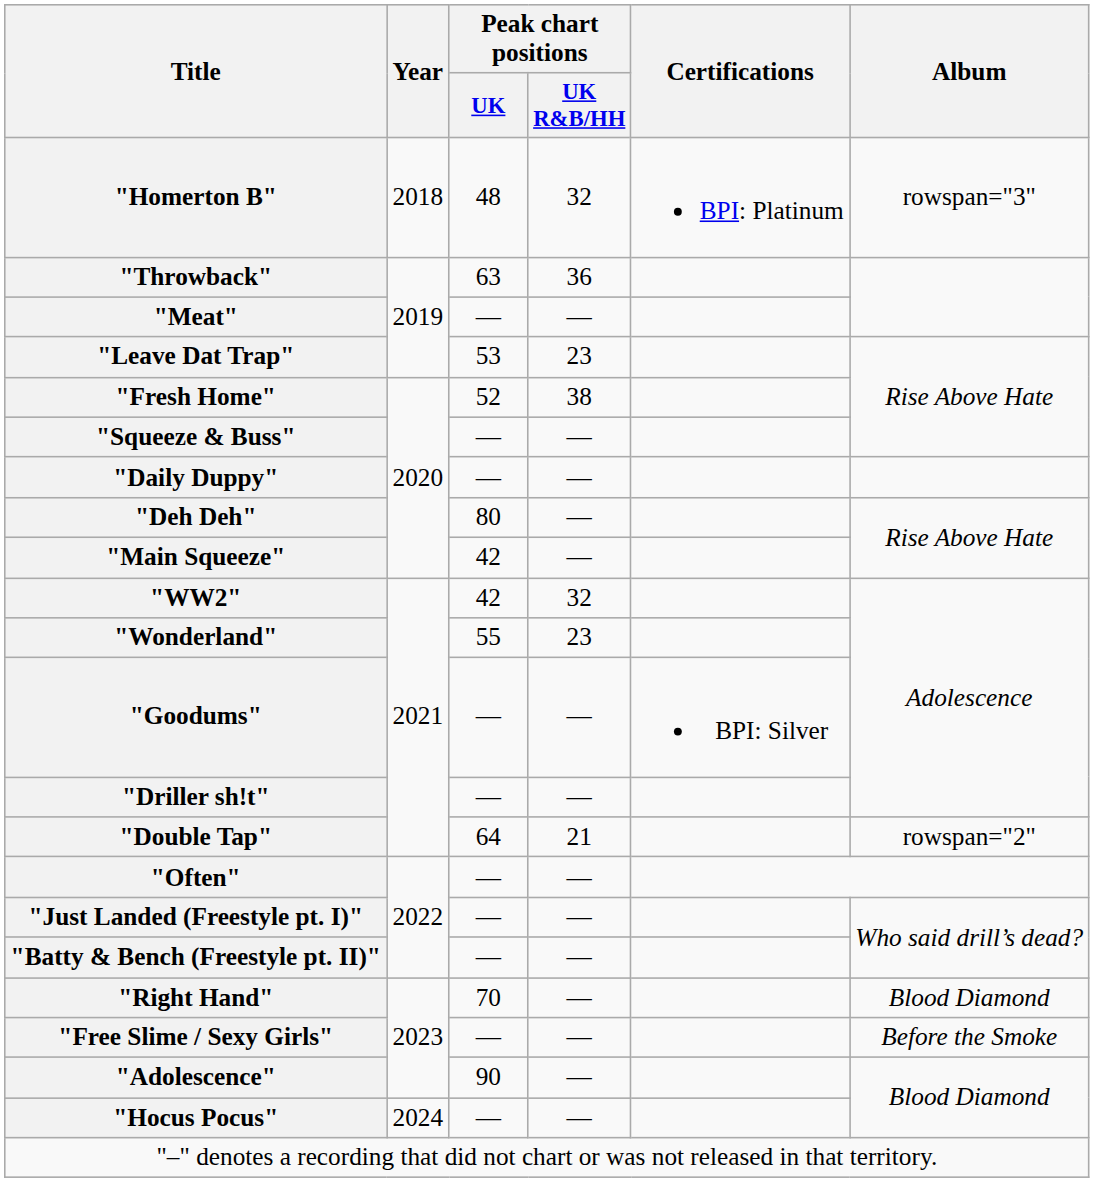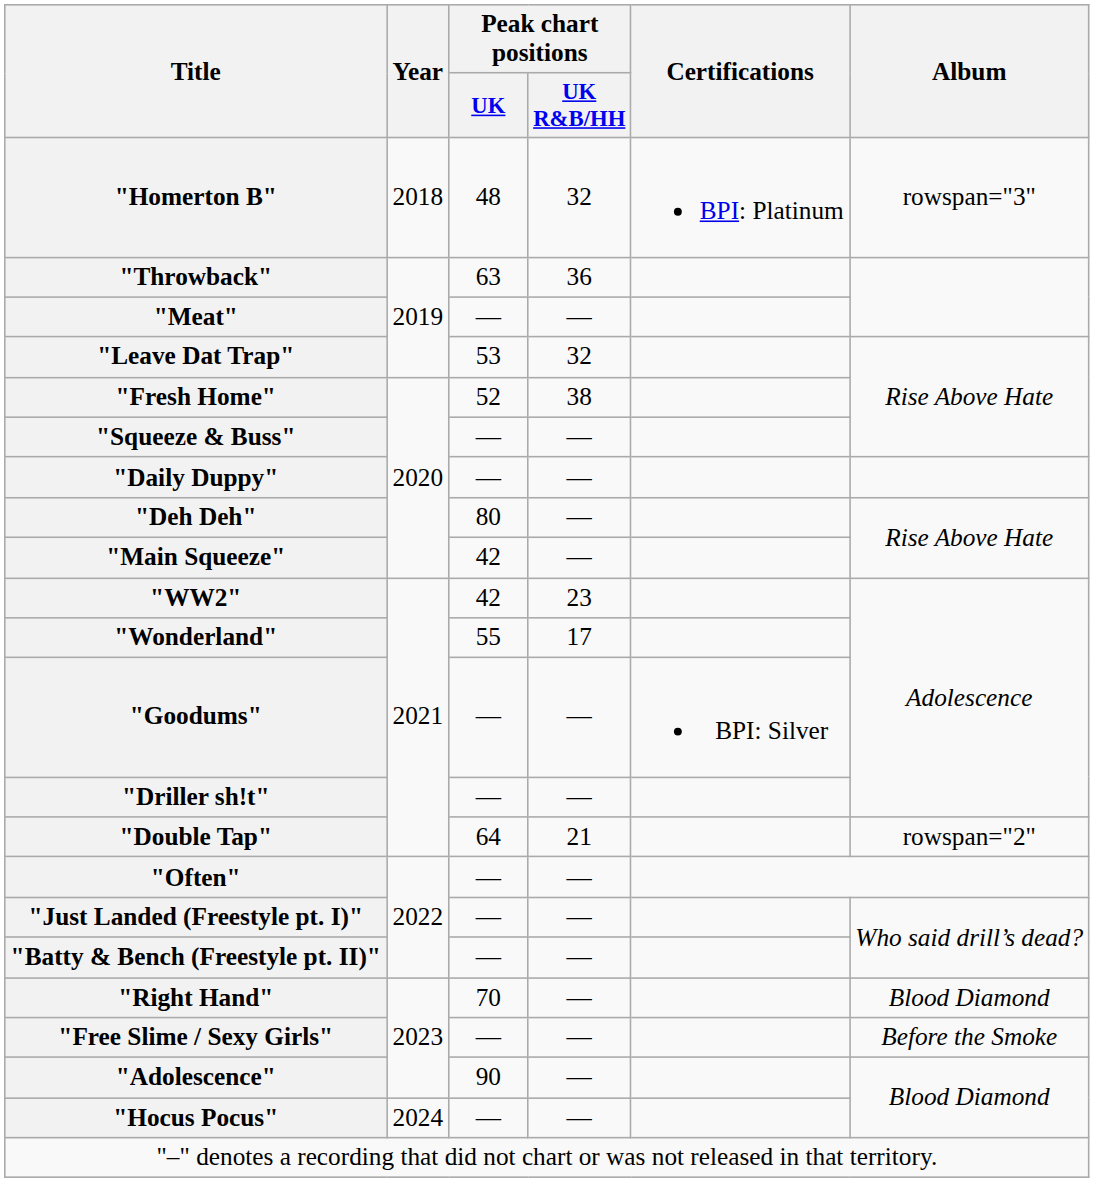(579, 356) 23 -> (579, 356) 32
(579, 597) 32 -> (579, 597) 23
(579, 637) 23 -> (579, 637) 17
